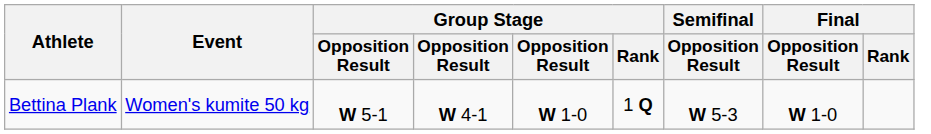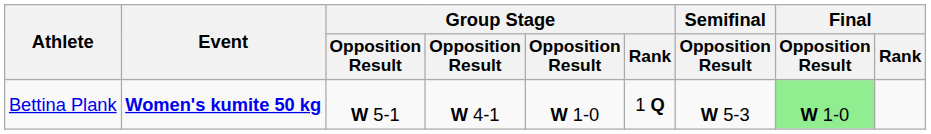(217, 105) normal -> (223, 105) bold
(813, 115) no background -> (825, 115) lightgreen background
